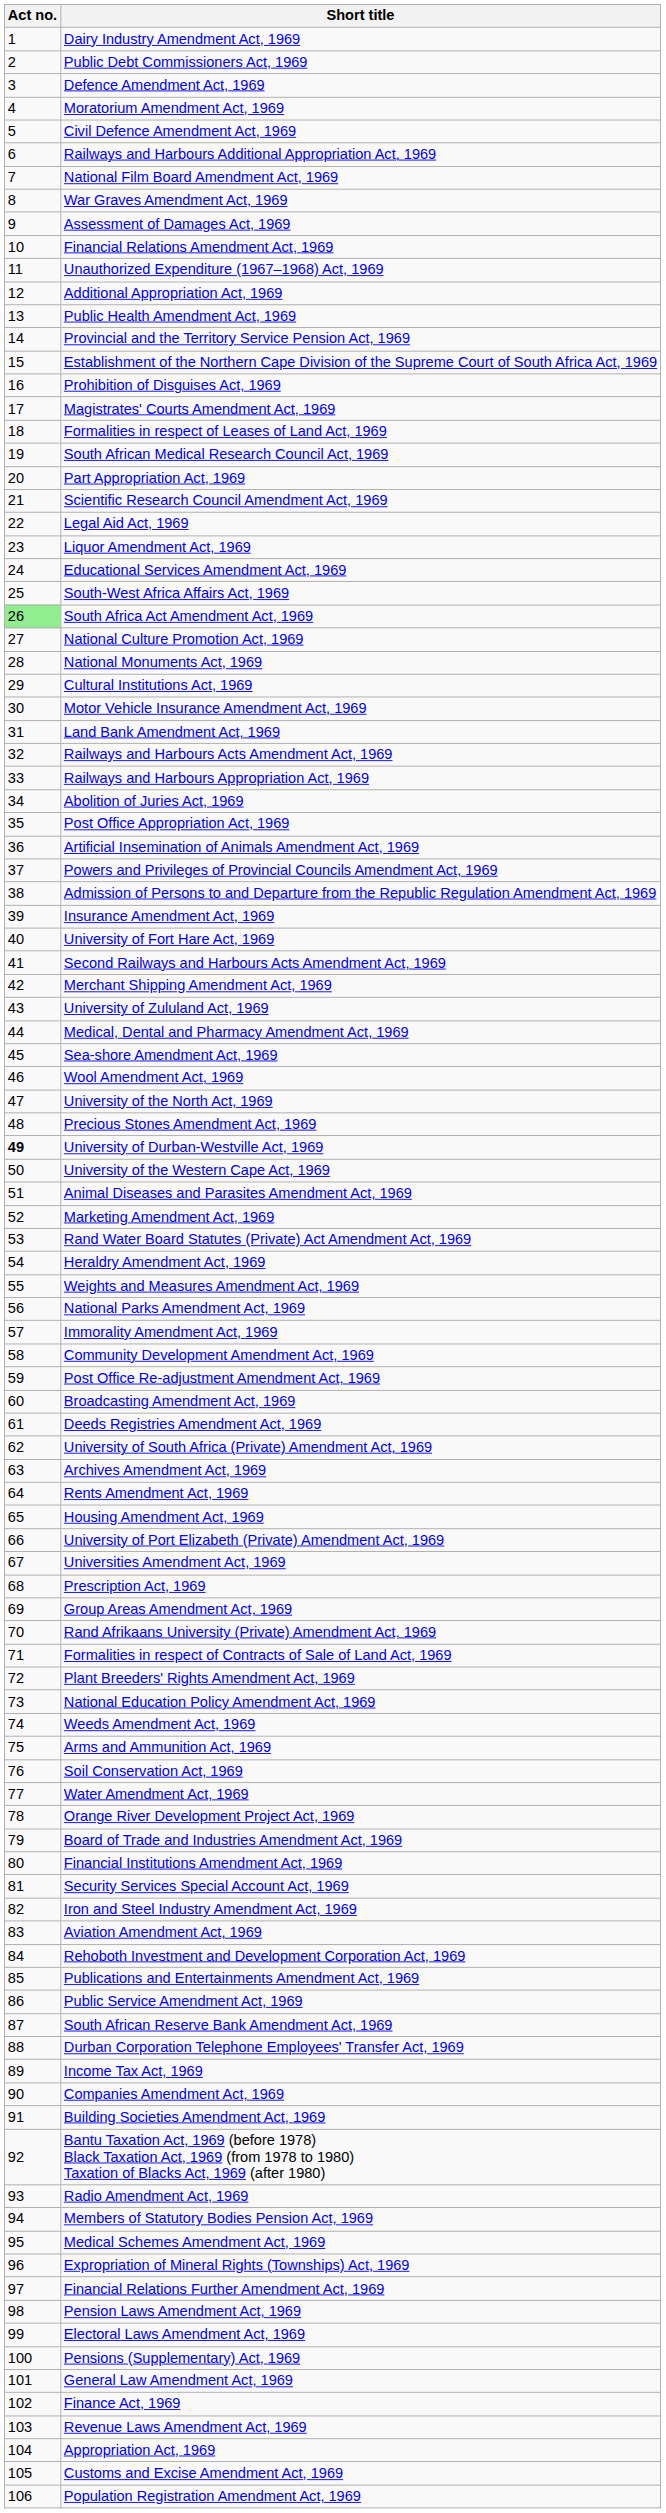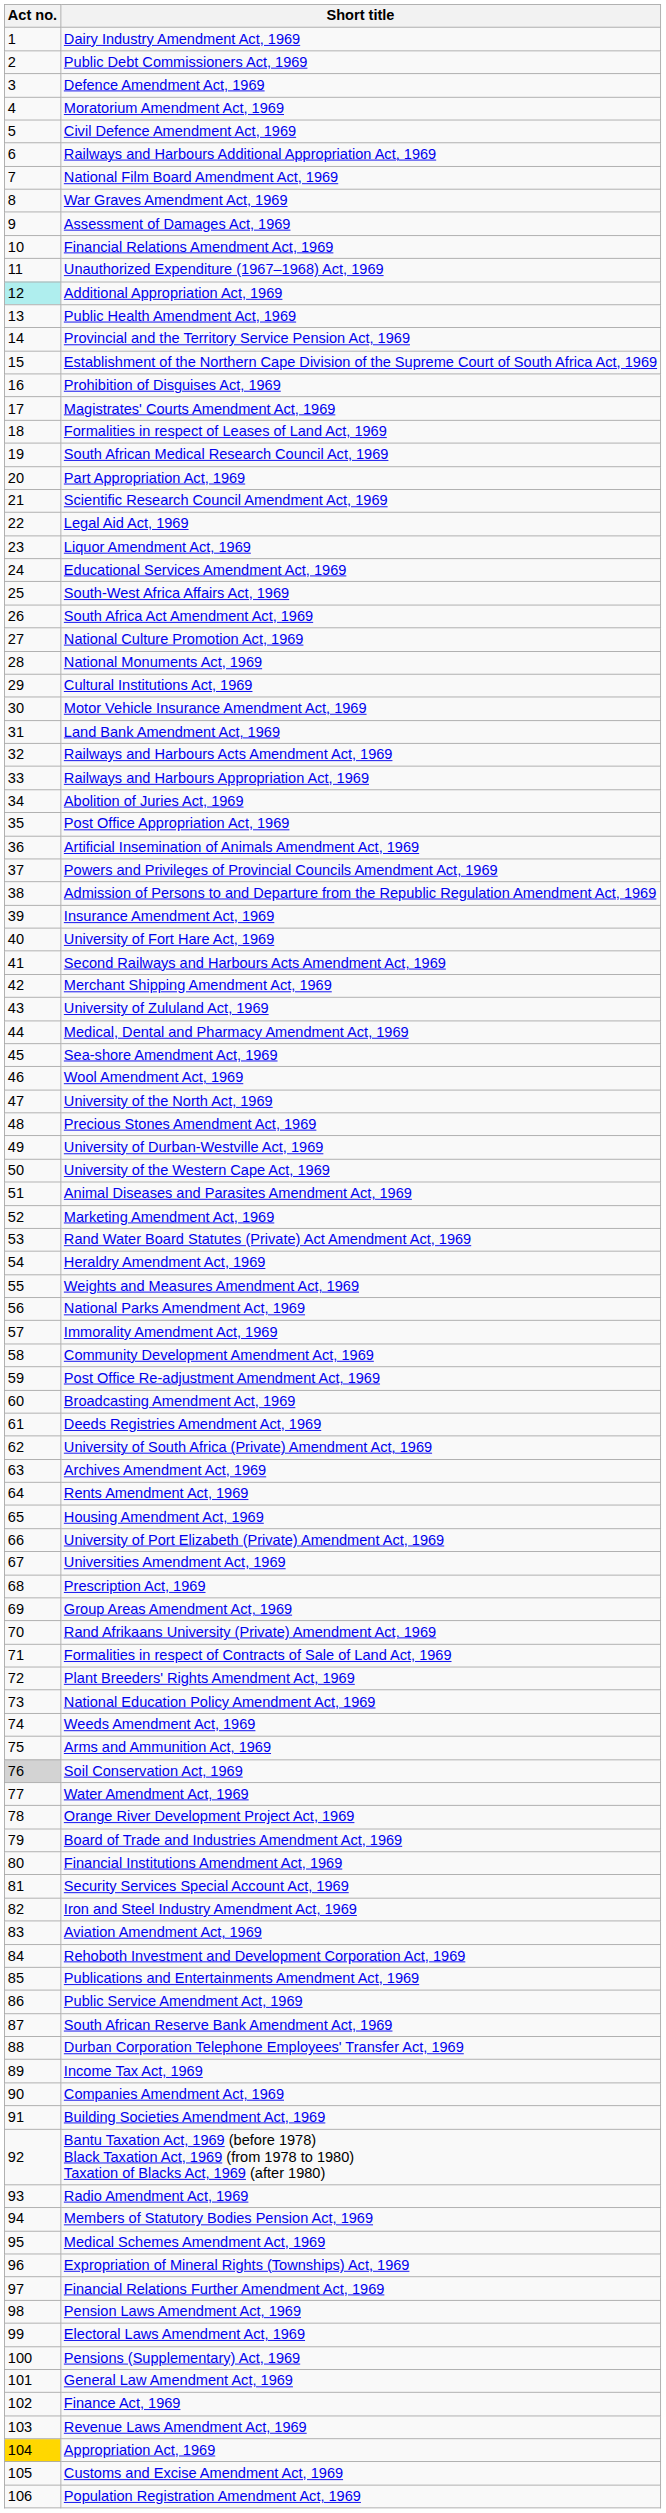(16, 293) no background -> (16, 293) paleturquoise background
(16, 616) lightgreen background -> (16, 616) no background
(16, 1147) bold -> (16, 1147) normal
(16, 1770) no background -> (16, 1770) lightgrey background
(20, 2450) no background -> (20, 2450) gold background
